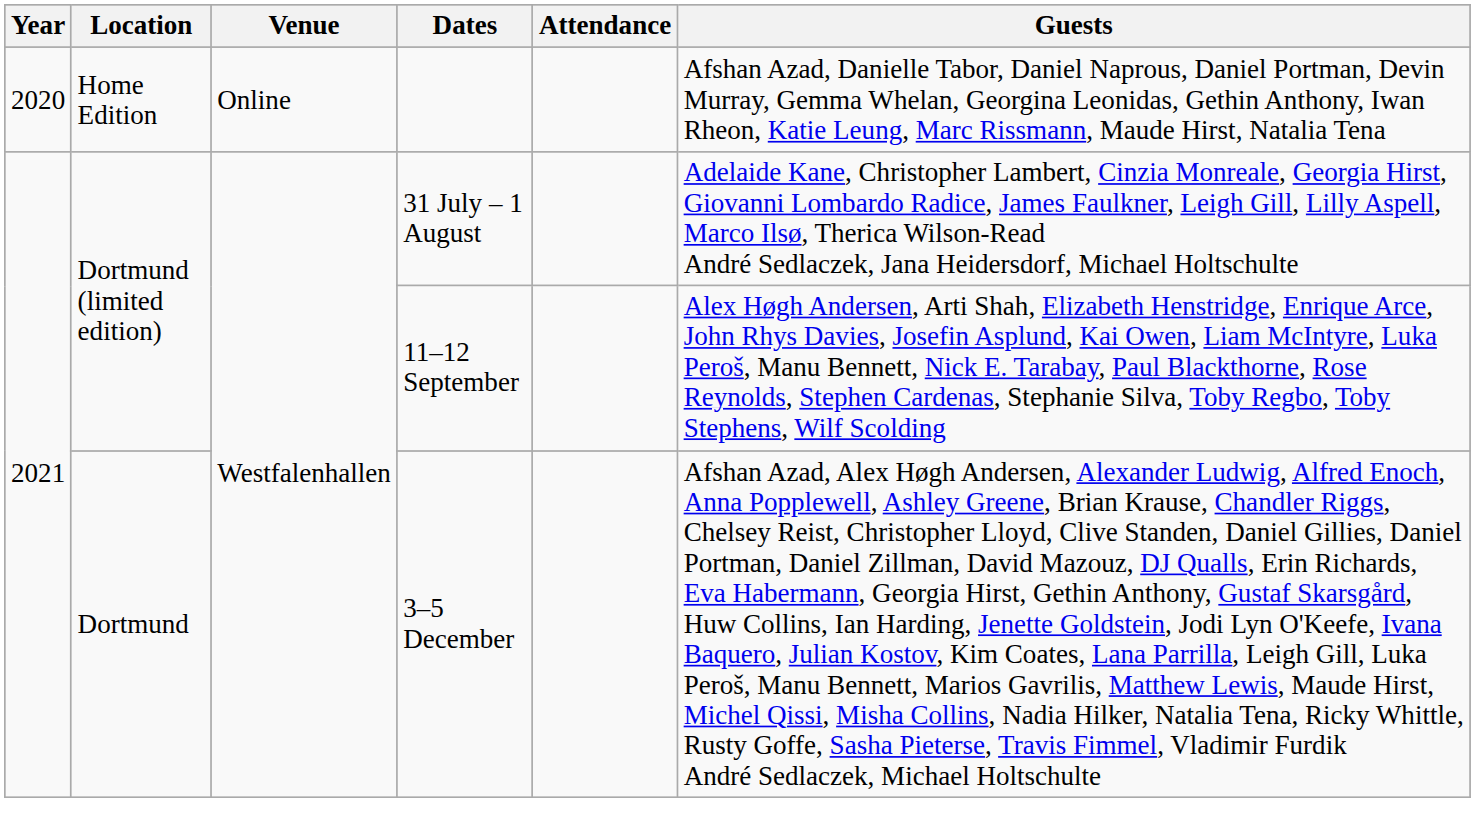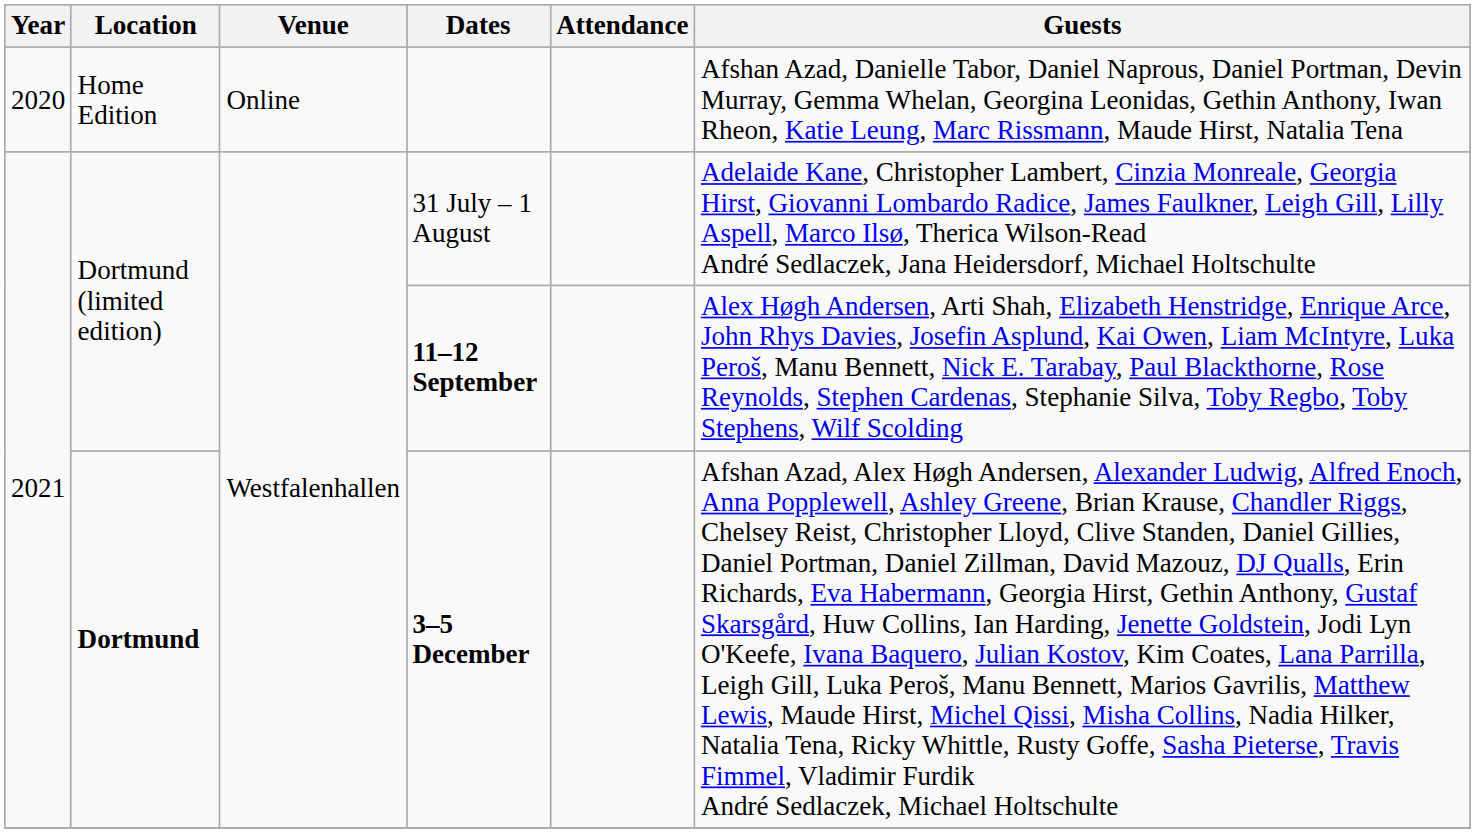(461, 367) normal -> (475, 367) bold
(133, 623) normal -> (138, 638) bold
(459, 623) normal -> (471, 638) bold
